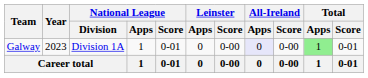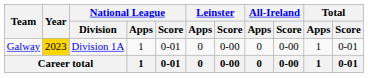(56, 47) no background -> (56, 47) gold background
(259, 47) lavender background -> (259, 47) no background
(318, 47) lightgreen background -> (318, 47) no background
